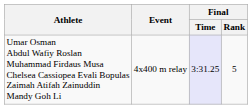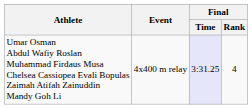(234, 70) 5 -> (234, 70) 4
